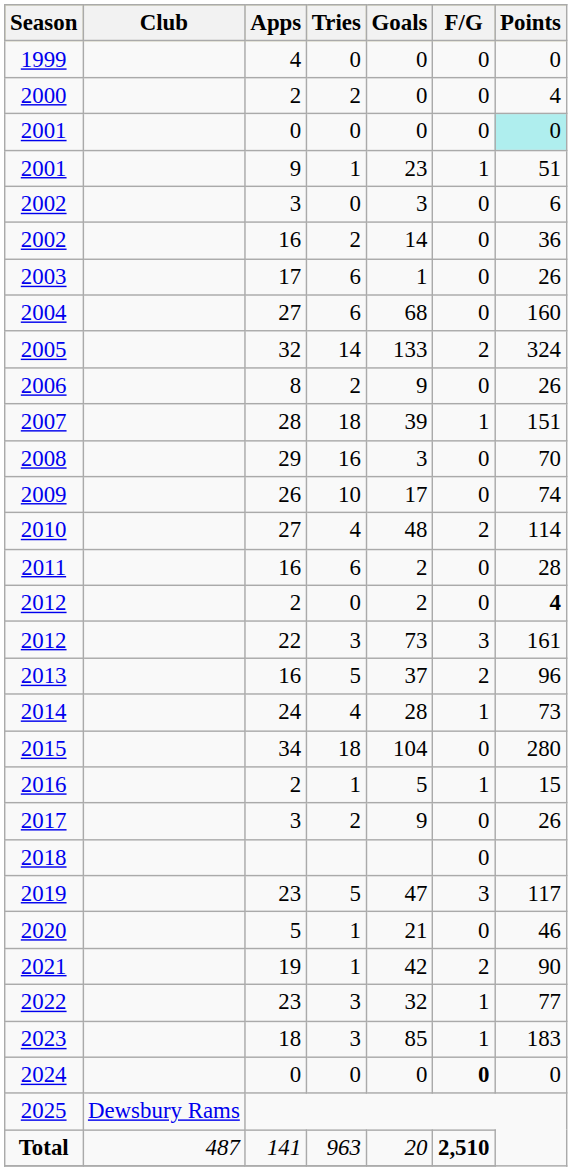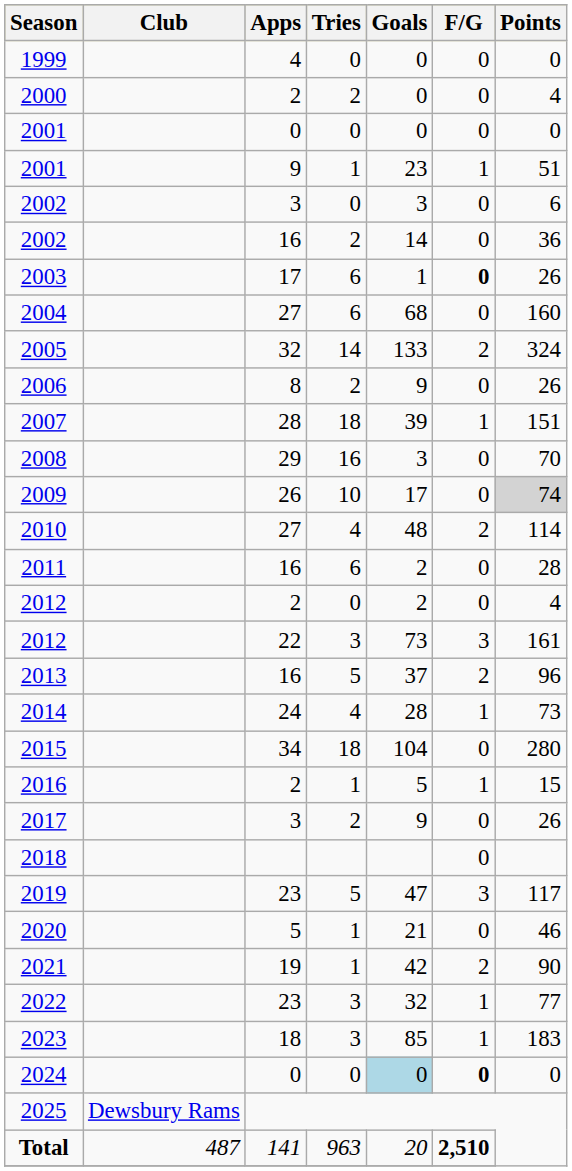(555, 131) paleturquoise background -> (555, 131) no background
(484, 276) normal -> (484, 276) bold
(550, 494) no background -> (550, 494) lightgrey background
(555, 603) bold -> (555, 603) normal
(422, 1074) no background -> (422, 1074) lightblue background
